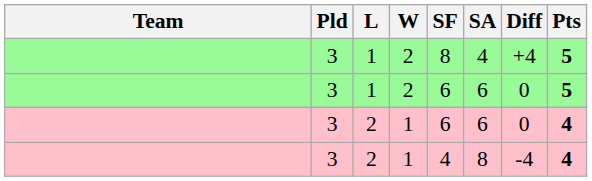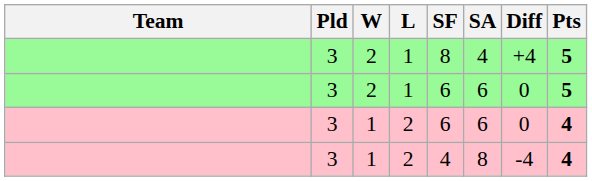columns swapped: (408, 21) <-> (371, 21)
